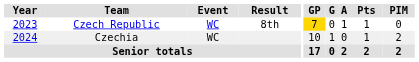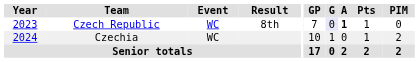(314, 24) gold background -> (314, 24) no background
(332, 24) no background -> (332, 24) lavender background
(344, 24) normal -> (344, 24) bold
